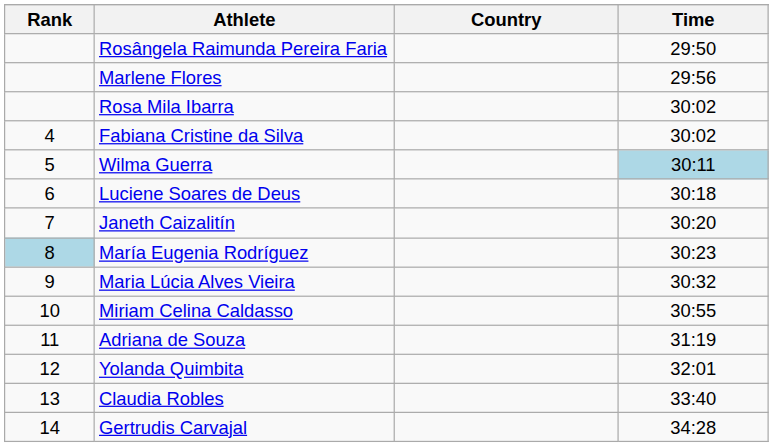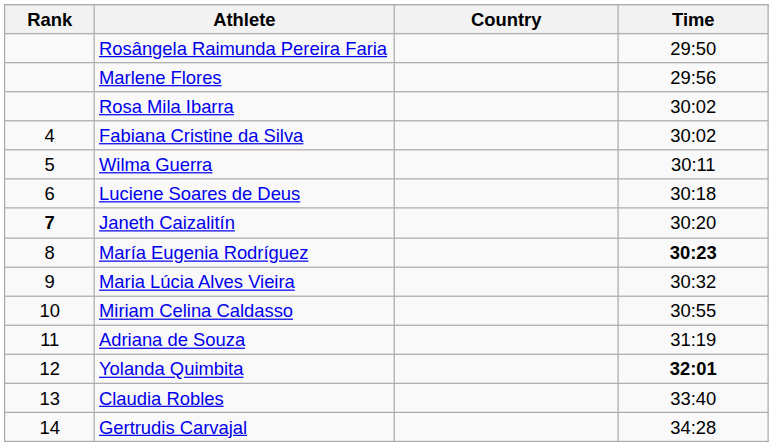(693, 165) lightblue background -> (693, 165) no background
(50, 223) normal -> (50, 223) bold
(50, 252) lightblue background -> (50, 252) no background
(693, 252) normal -> (693, 252) bold
(693, 369) normal -> (693, 369) bold
